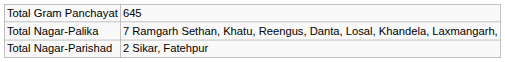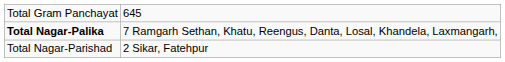(53, 31) normal -> (55, 31) bold
